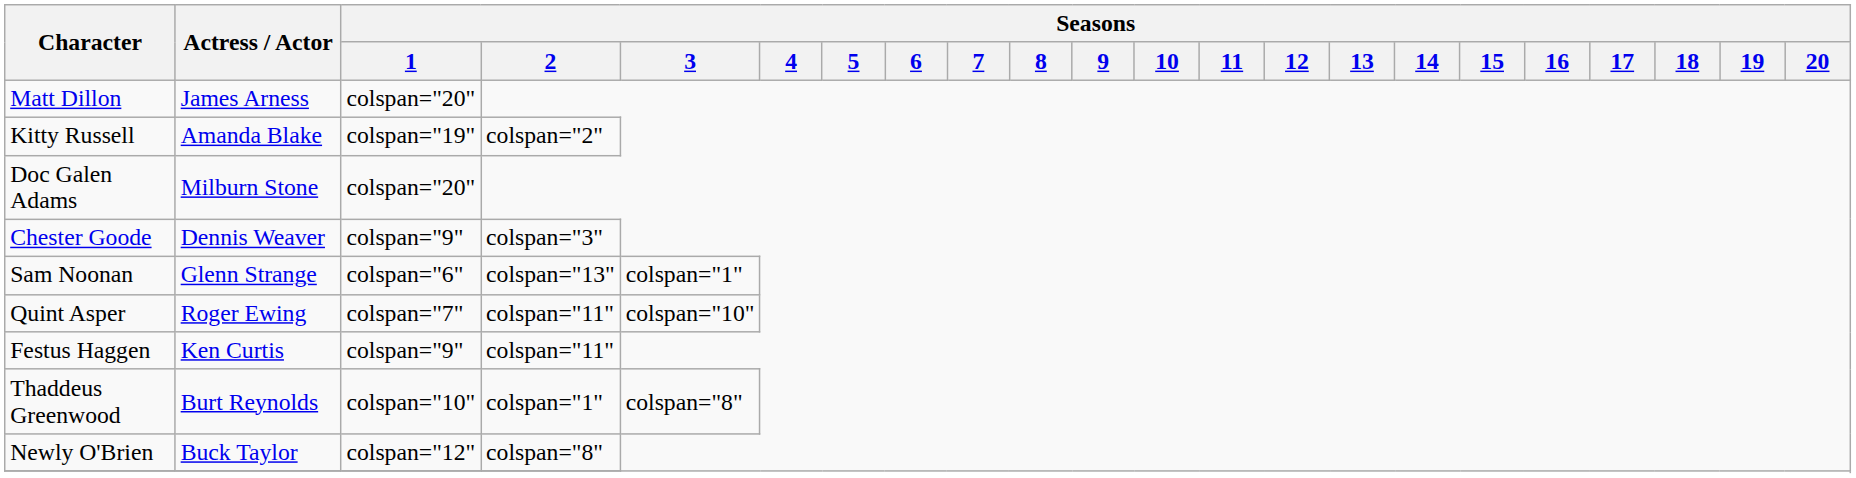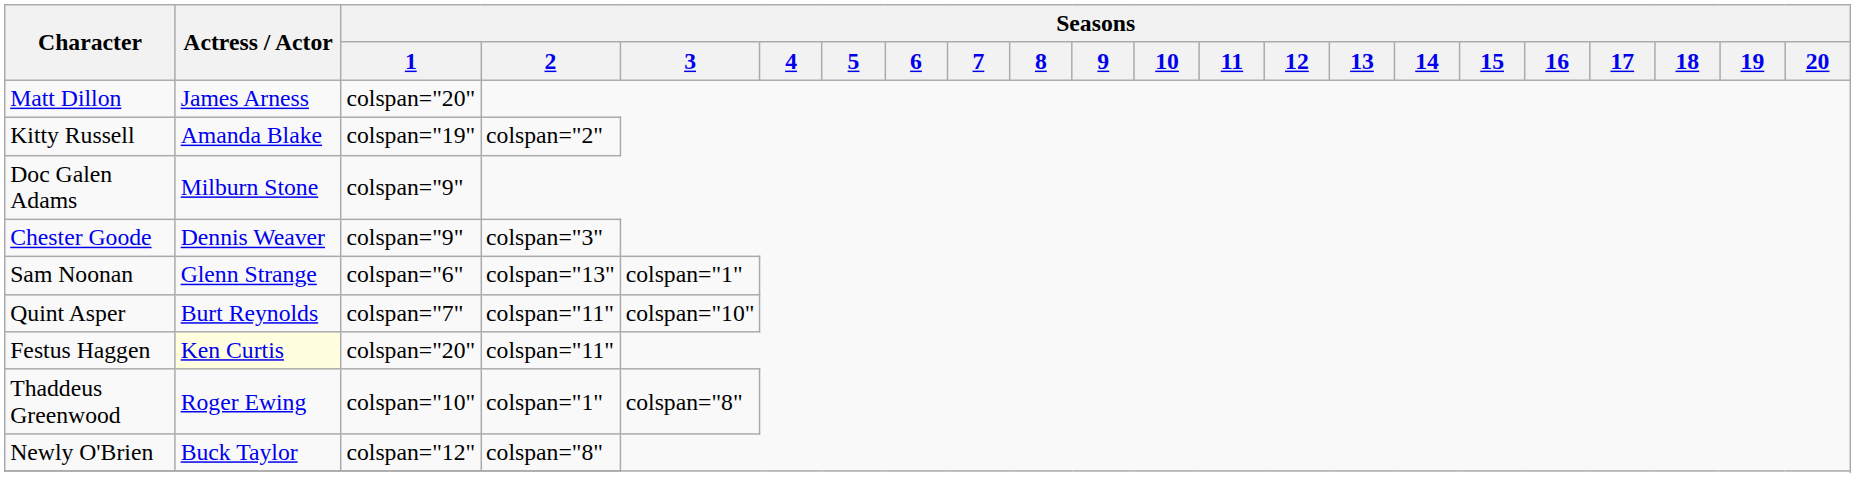(411, 186) colspan="20" -> (405, 186) colspan="9"
(243, 312) Roger Ewing -> (249, 312) Burt Reynolds
(232, 350) no background -> (232, 350) lightyellow background
(405, 350) colspan="9" -> (411, 350) colspan="20"
(249, 401) Burt Reynolds -> (243, 401) Roger Ewing
